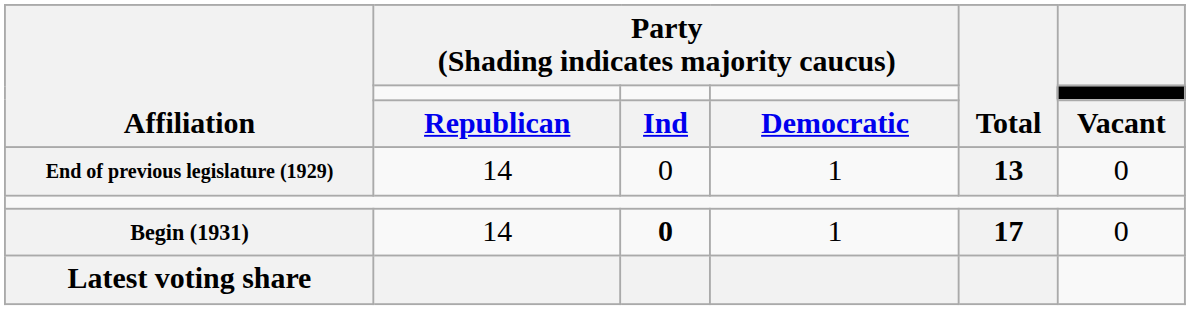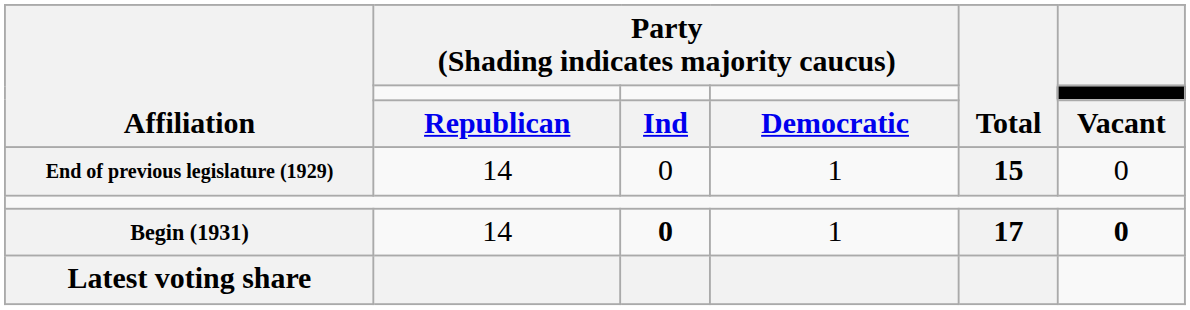(1009, 170) 13 -> (1009, 170) 15
(1121, 231) normal -> (1121, 231) bold
